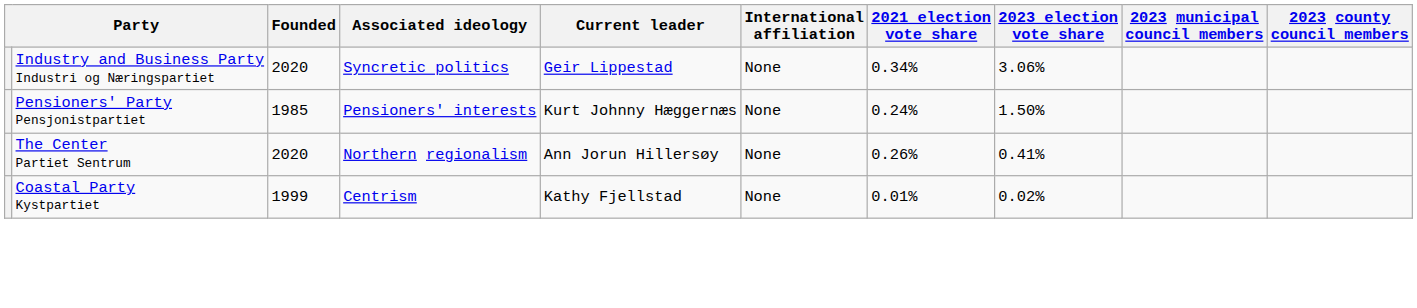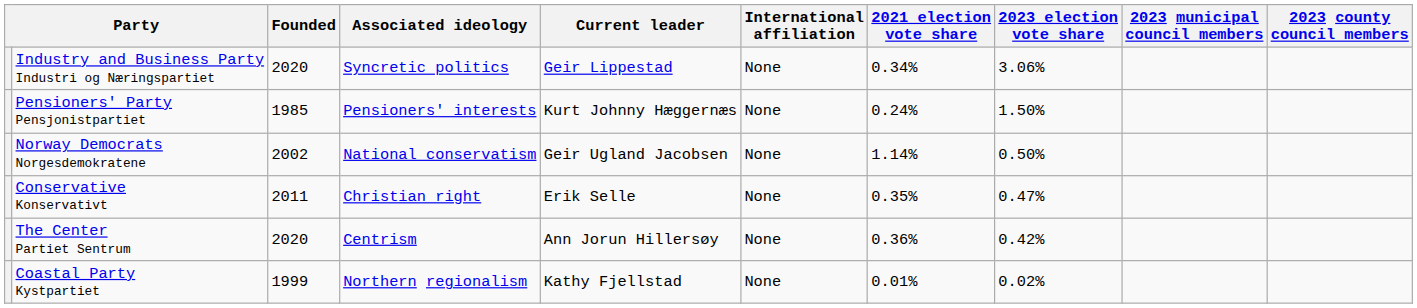+ row: (89, 153)
+ row: (71, 196)
(435, 154) Northern regionalism -> (380, 239) Centrism
(894, 154) 0.26% -> (894, 239) 0.36%
(1021, 154) 0.41% -> (1021, 239) 0.42%
(380, 197) Centrism -> (435, 282) Northern regionalism
